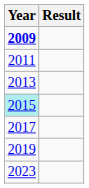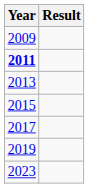(22, 37) bold -> (22, 37) normal
(22, 60) normal -> (22, 60) bold
(22, 104) paleturquoise background -> (22, 104) no background
